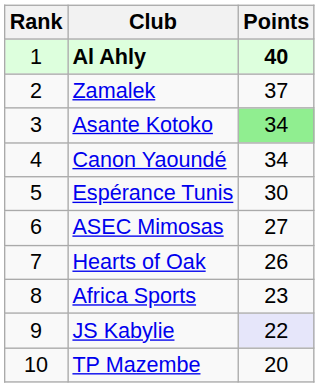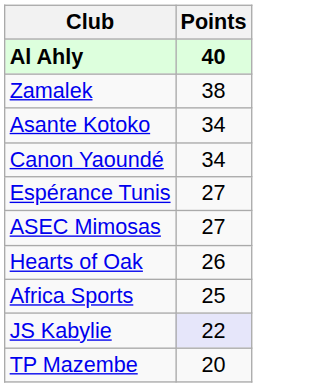- column: (36, 22)
(276, 90) 37 -> (214, 90) 38
(276, 124) lightgreen background -> (214, 124) no background
(276, 193) 30 -> (214, 193) 27
(276, 296) 23 -> (214, 296) 25
